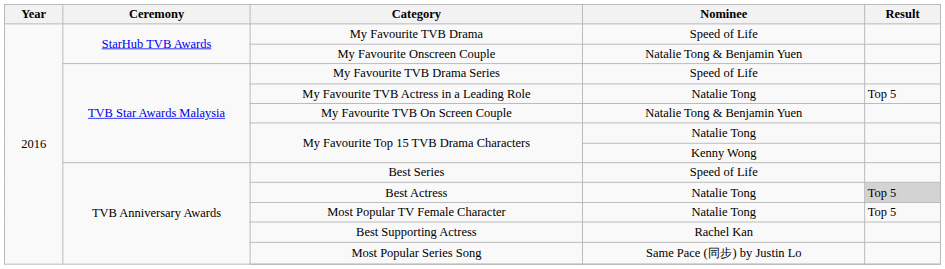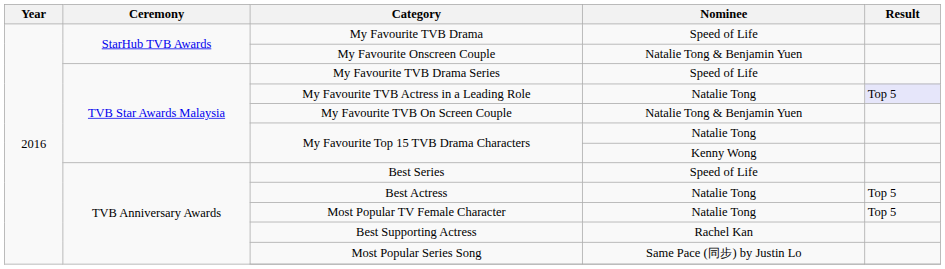(882, 93) no background -> (882, 93) lavender background
(882, 192) lightgrey background -> (882, 192) no background
